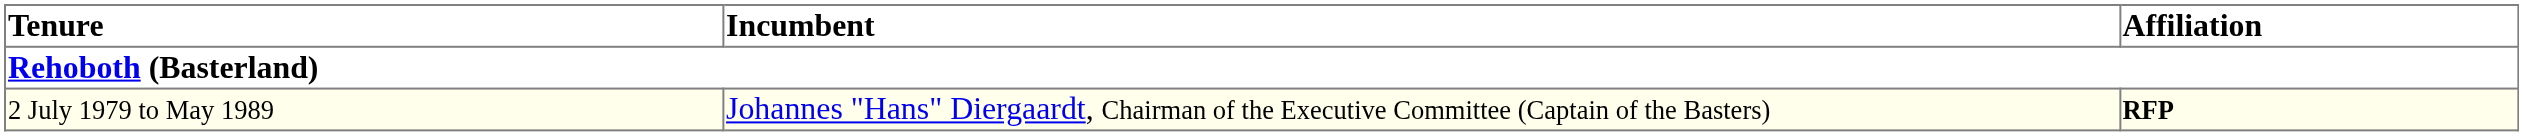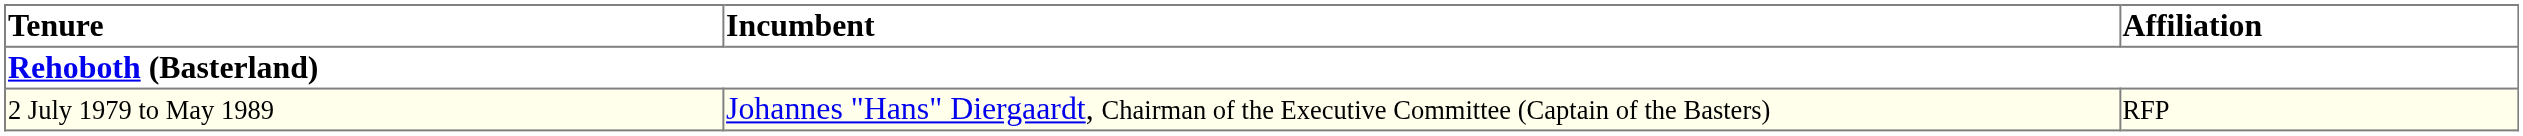(2148, 108) bold -> (2146, 110) normal
